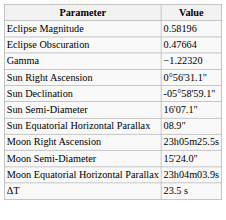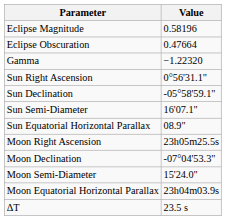+ row: (44, 158)
